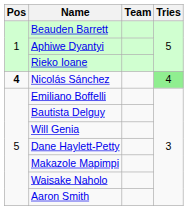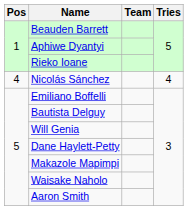(16, 79) bold -> (16, 79) normal
(168, 79) lightgreen background -> (168, 79) no background
